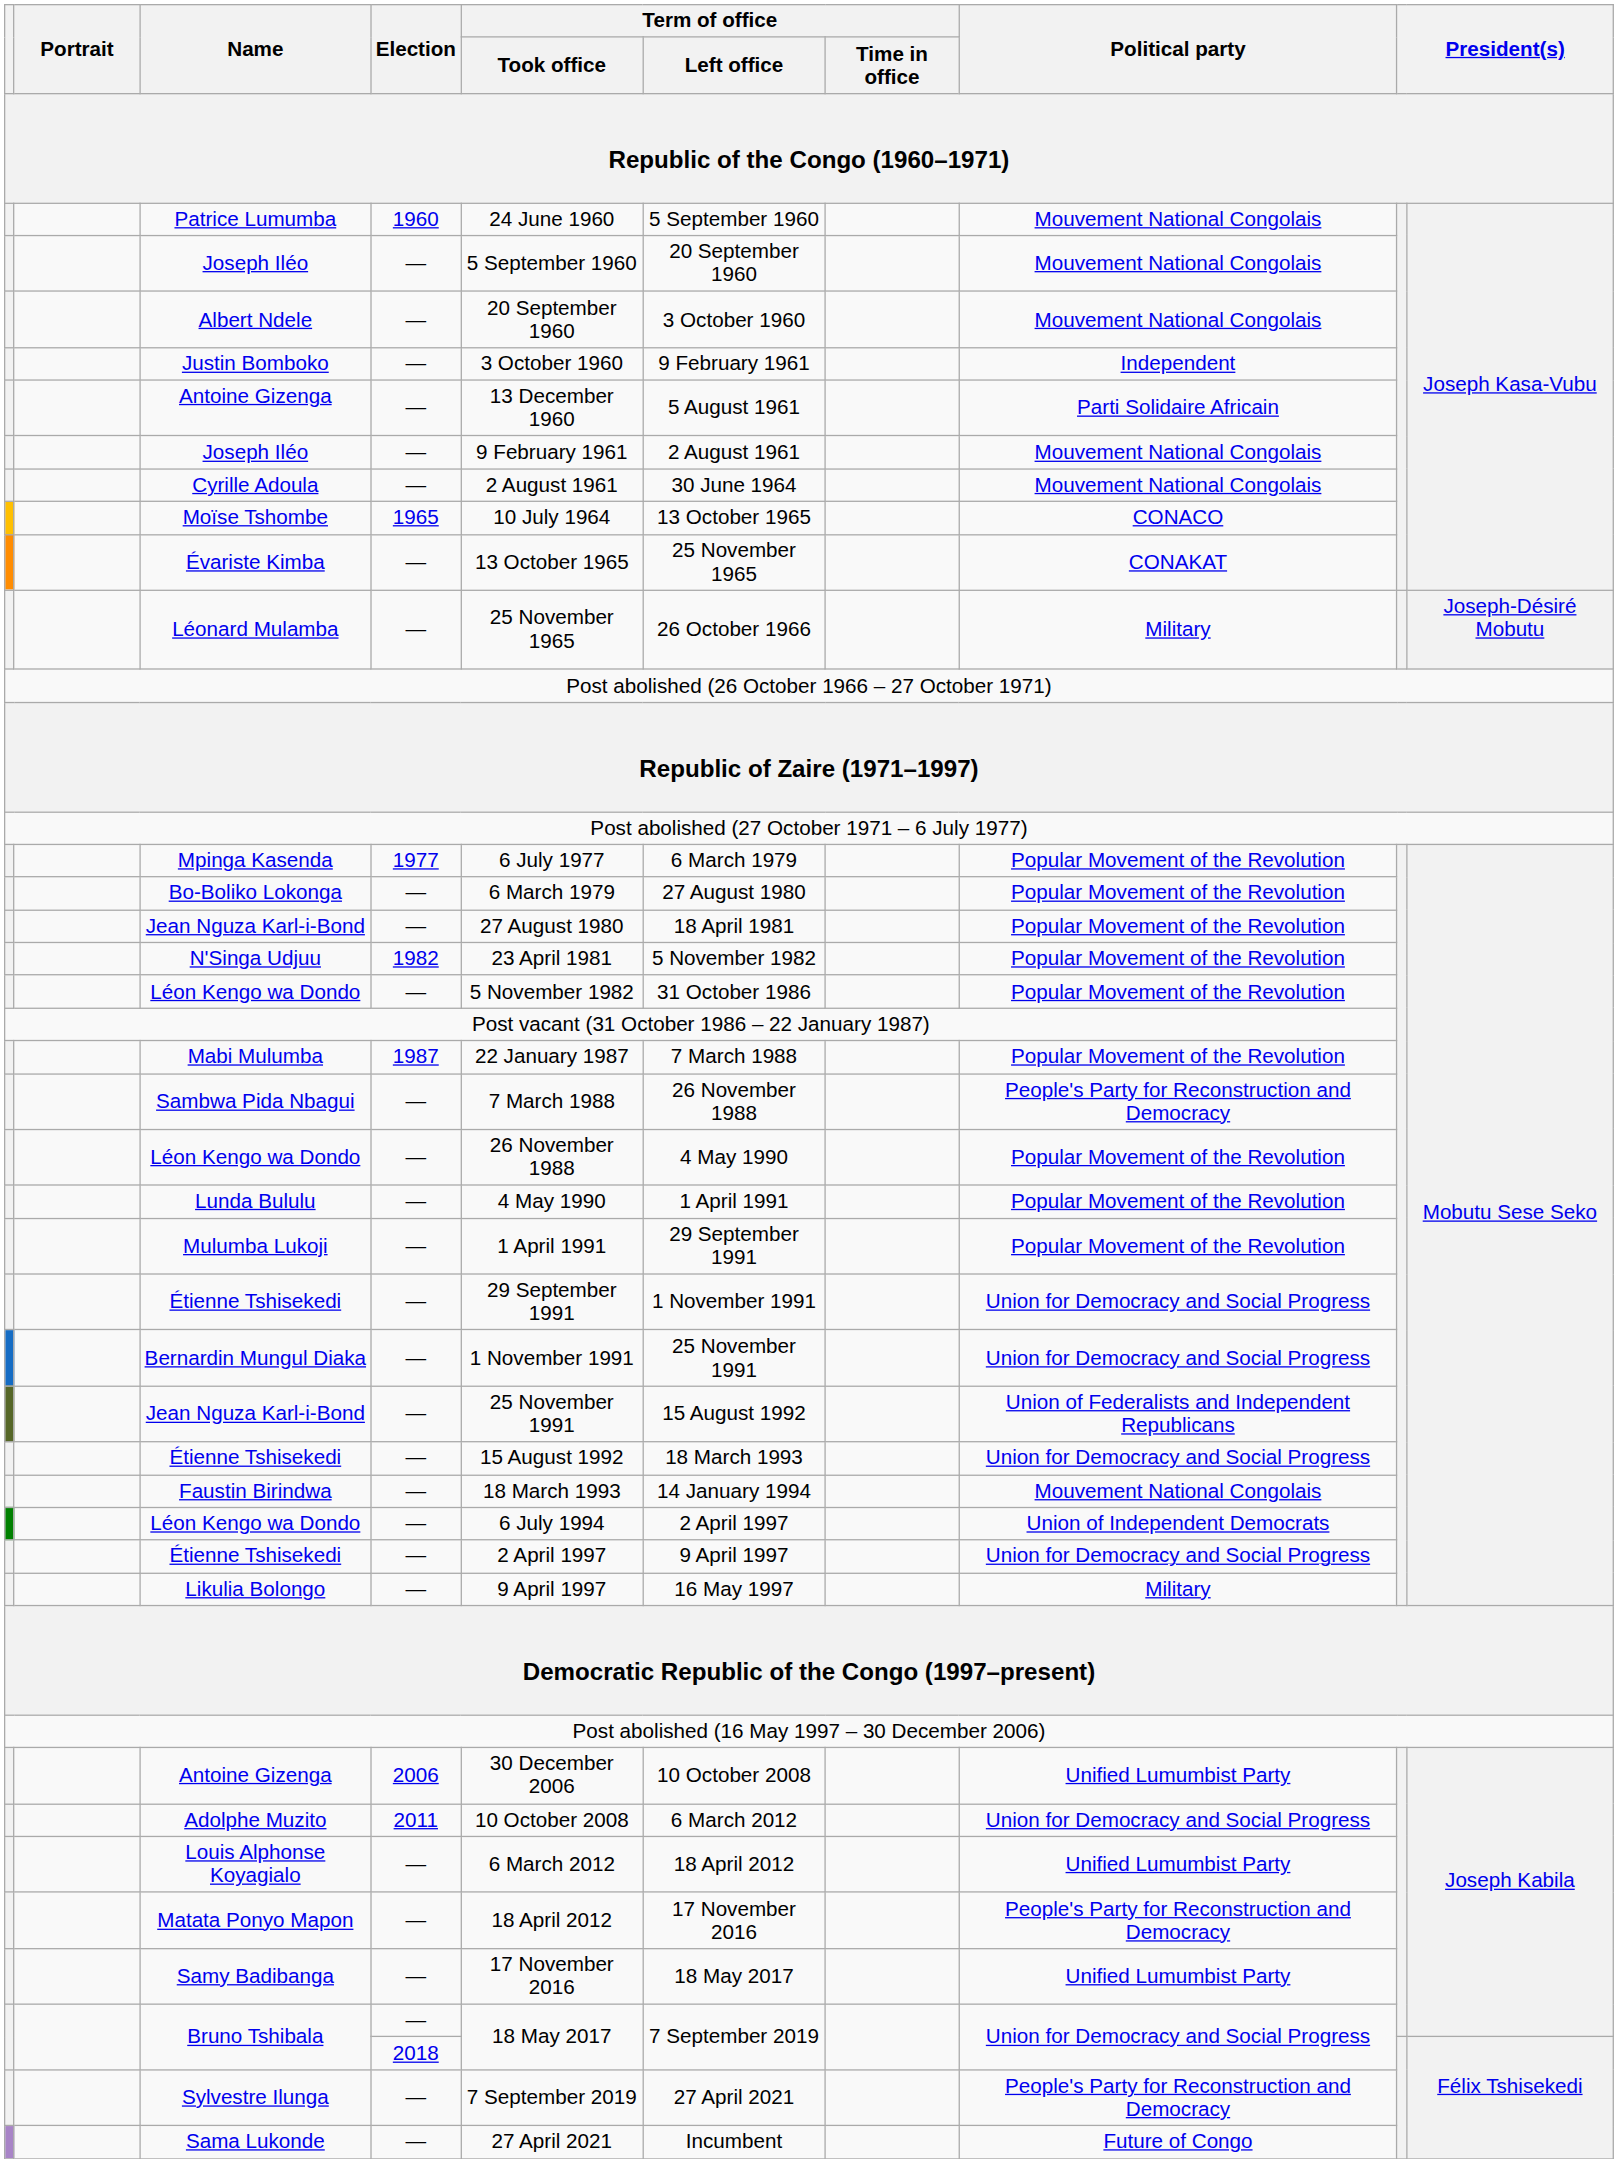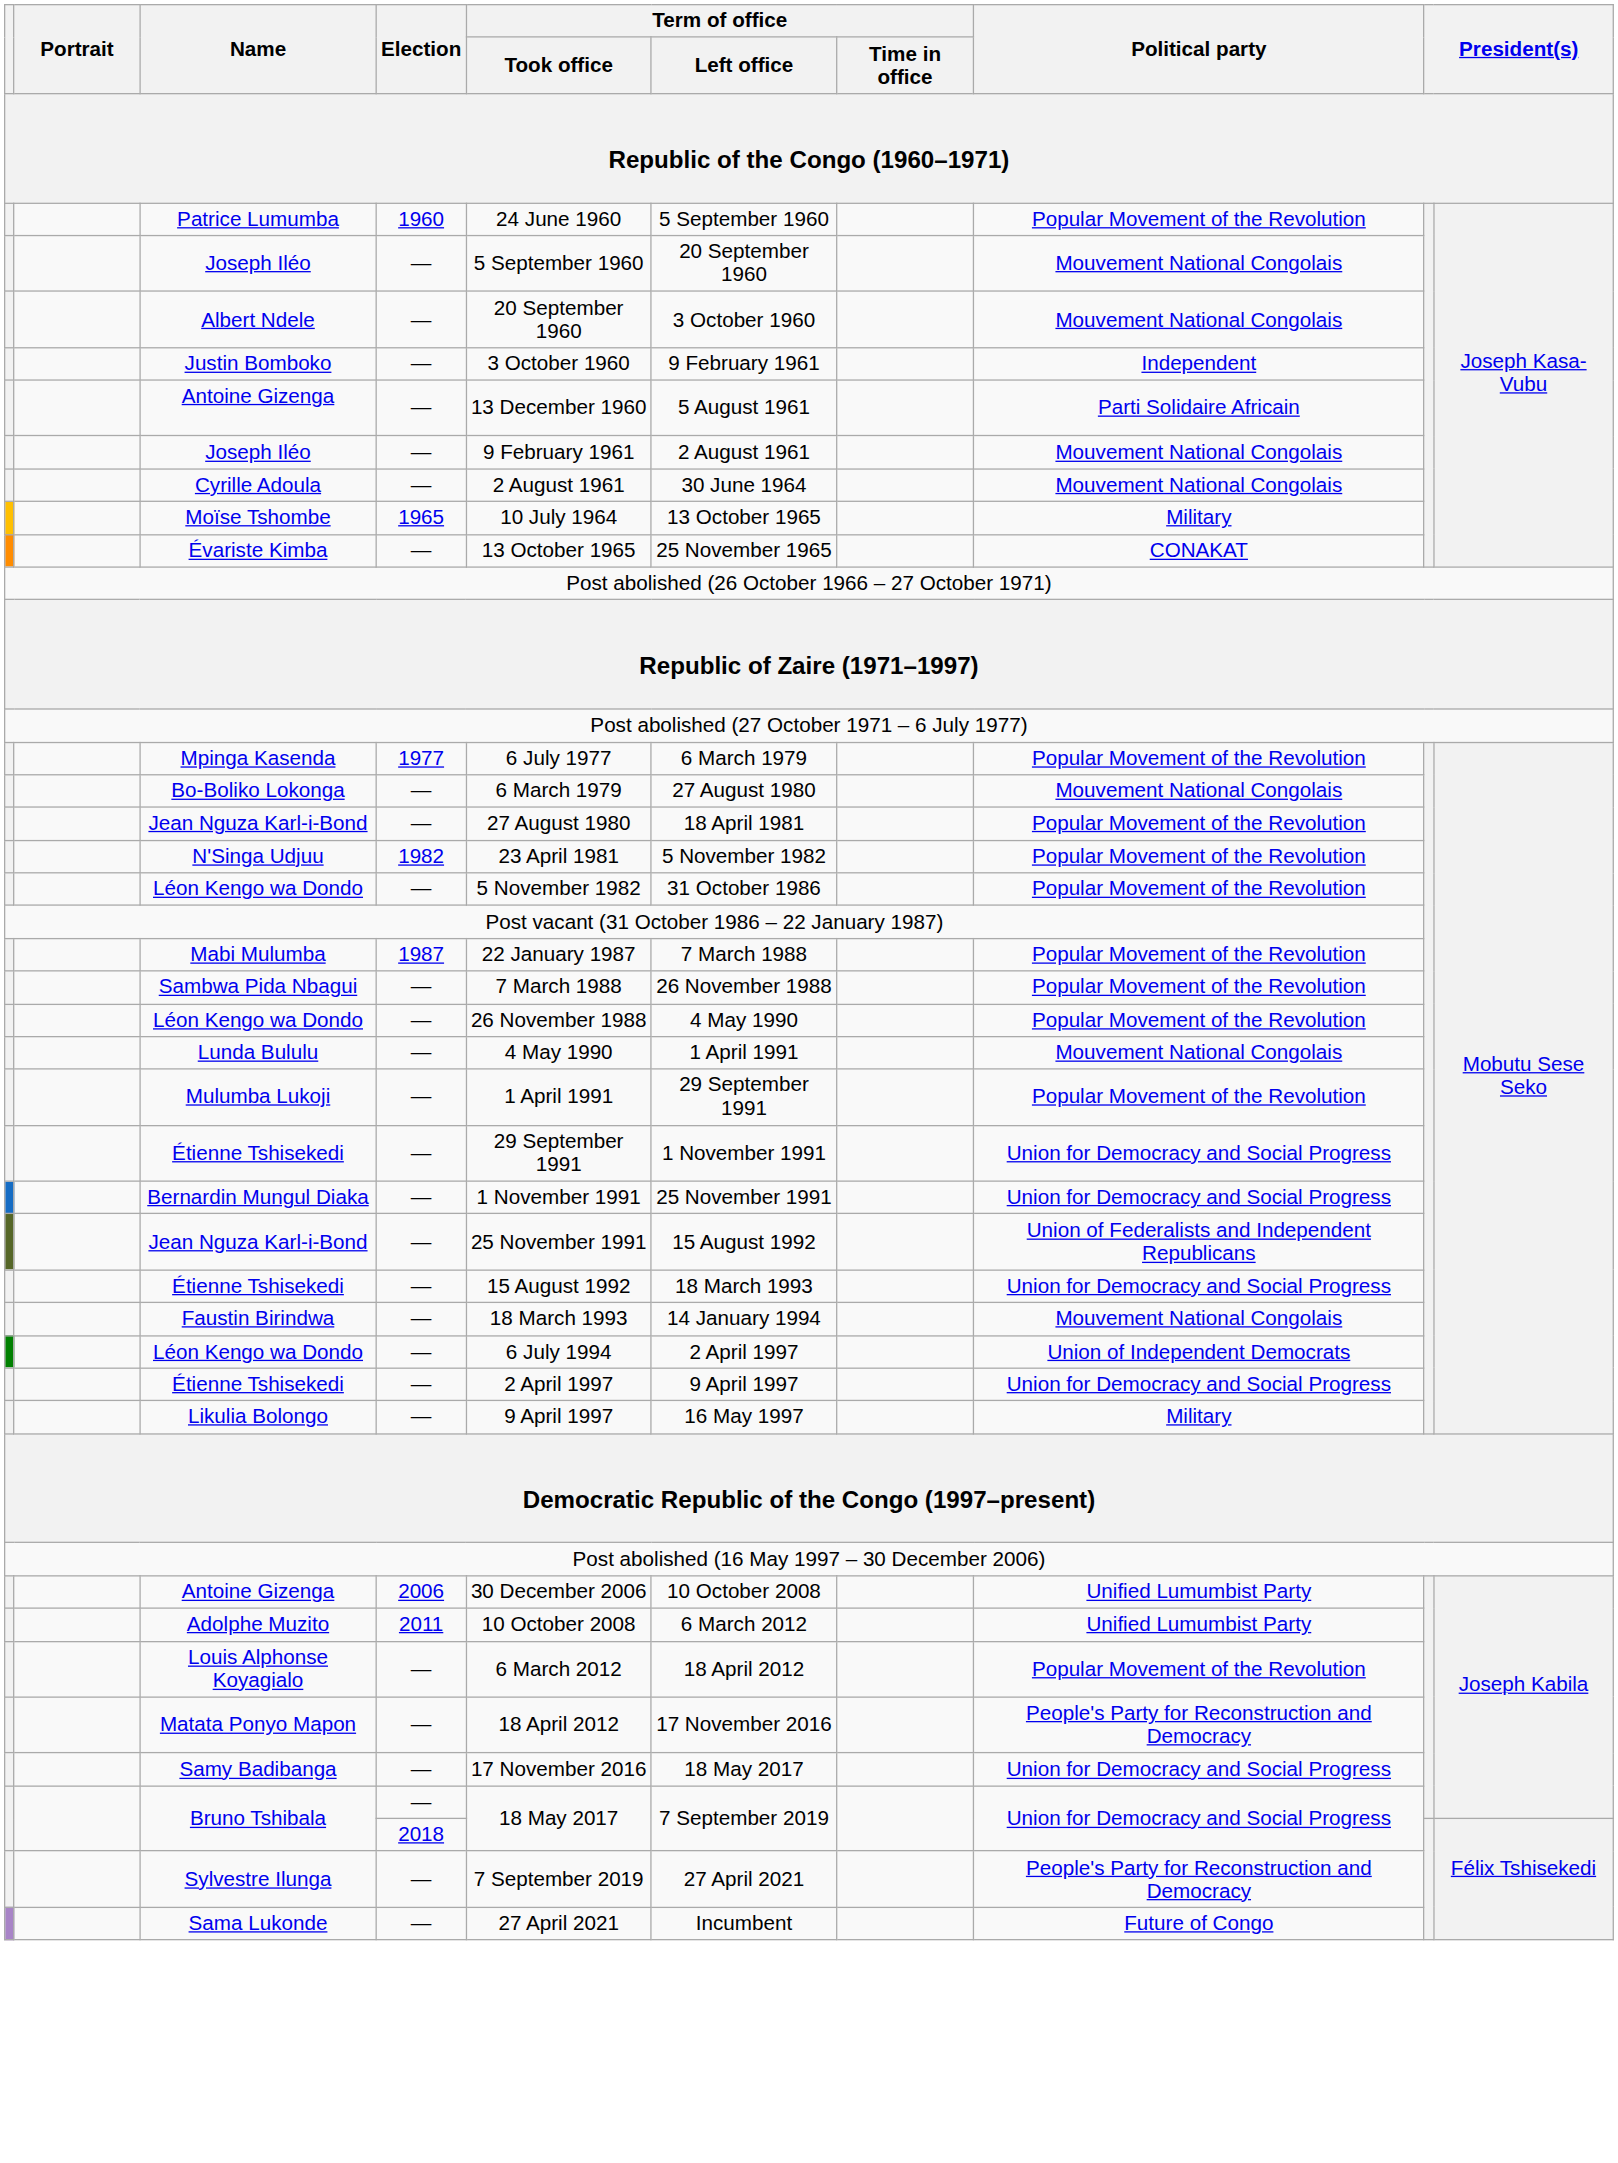(1178, 218) Mouvement National Congolais -> (1199, 218) Popular Movement of the Revolution
(1178, 517) CONACO -> (1199, 517) Military
- row: (255, 629)
(1178, 893) Popular Movement of the Revolution -> (1199, 790) Mouvement National Congolais
(1178, 1101) People's Party for Reconstruction and Democracy -> (1199, 987) Popular Movement of the Revolution
(1178, 1201) Popular Movement of the Revolution -> (1199, 1052) Mouvement National Congolais
(1178, 1819) Union for Democracy and Social Progress -> (1199, 1624) Unified Lumumbist Party
(1178, 1864) Unified Lumumbist Party -> (1199, 1668) Popular Movement of the Revolution
(1178, 1976) Unified Lumumbist Party -> (1199, 1769) Union for Democracy and Social Progress
